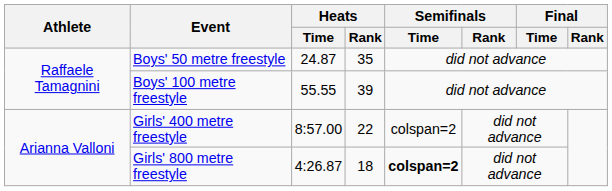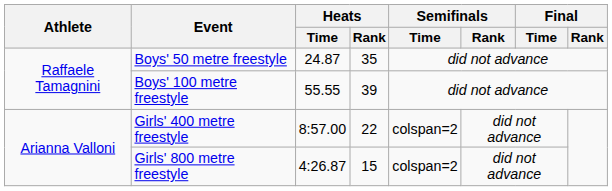(365, 167) 18 -> (369, 167) 15
(423, 167) bold -> (425, 167) normal
